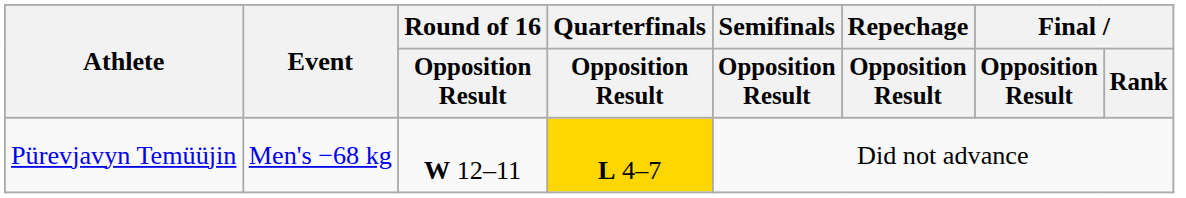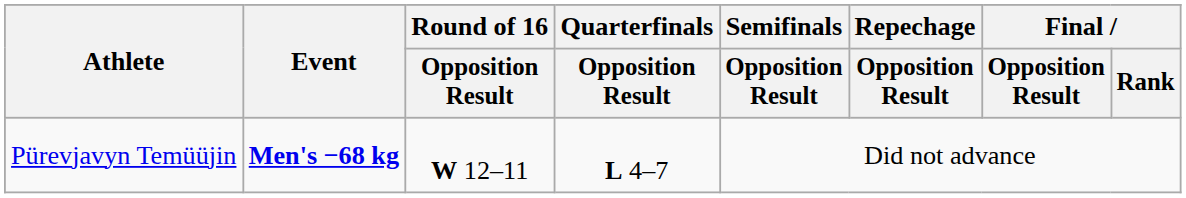(320, 155) normal -> (324, 155) bold
(630, 170) gold background -> (637, 170) no background
